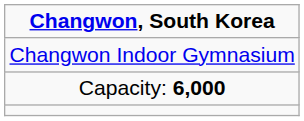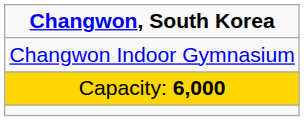(152, 88) no background -> (152, 88) gold background
